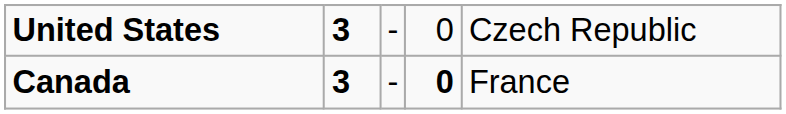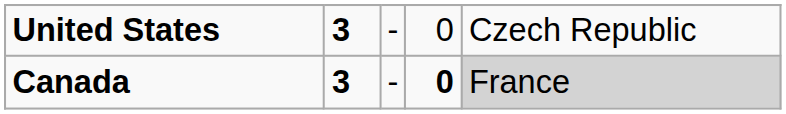(519, 81) no background -> (519, 81) lightgrey background
